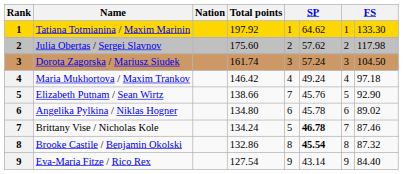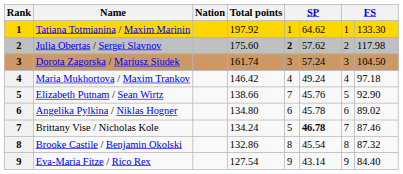(290, 45) normal -> (290, 45) bold
(314, 144) bold -> (314, 144) normal
